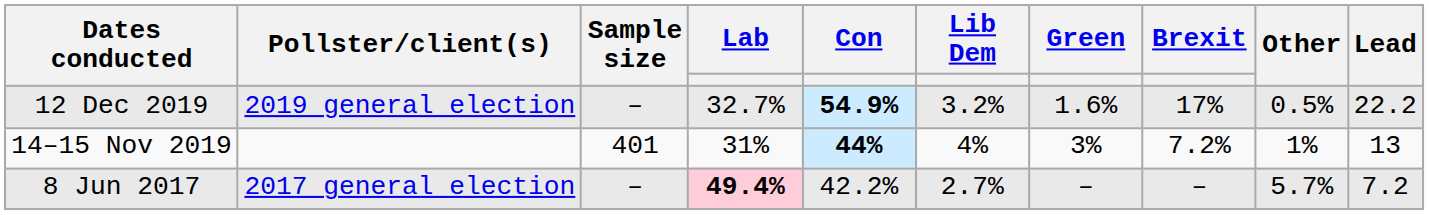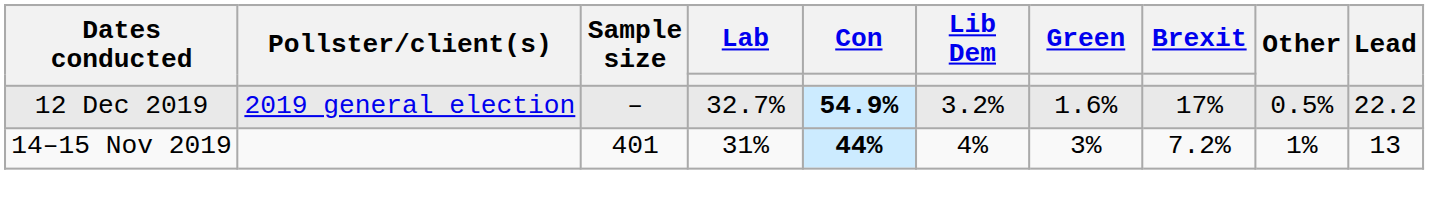- row: (122, 188)
